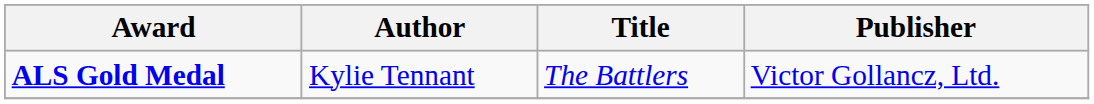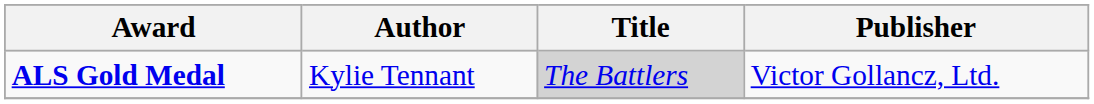(616, 74) no background -> (616, 74) lightgrey background
